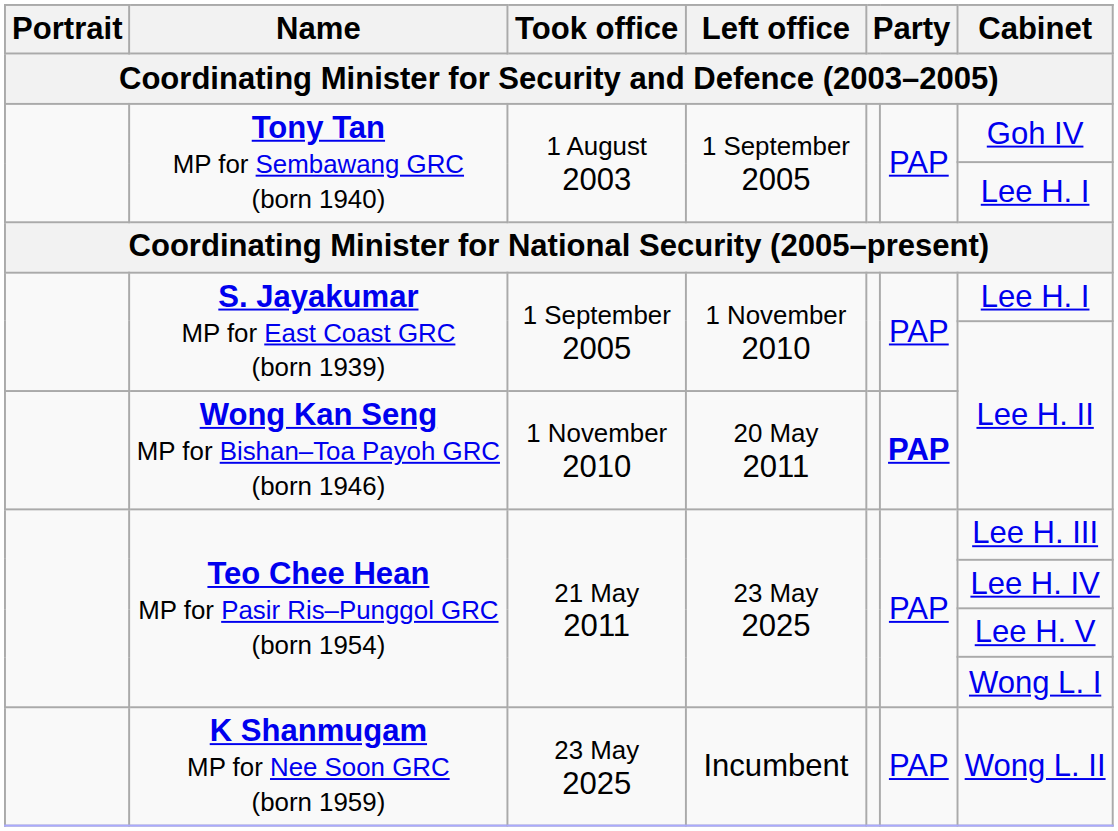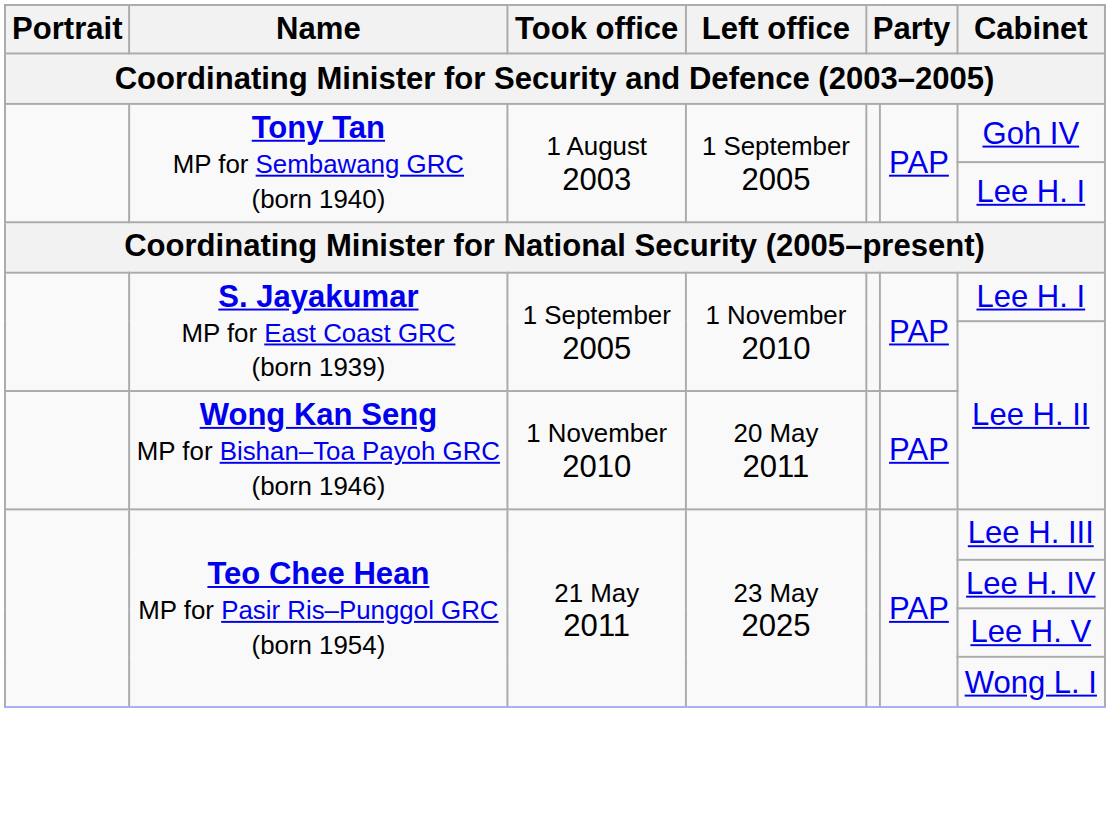(919, 449) bold -> (919, 449) normal
- row: (318, 765)
